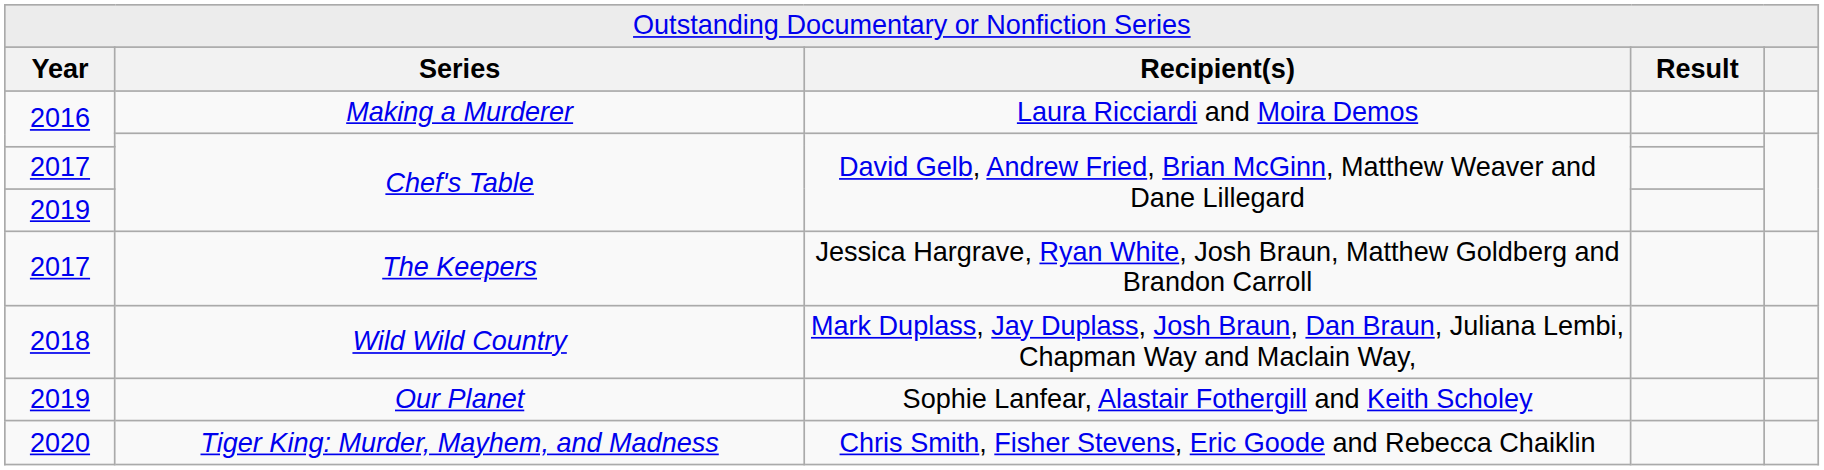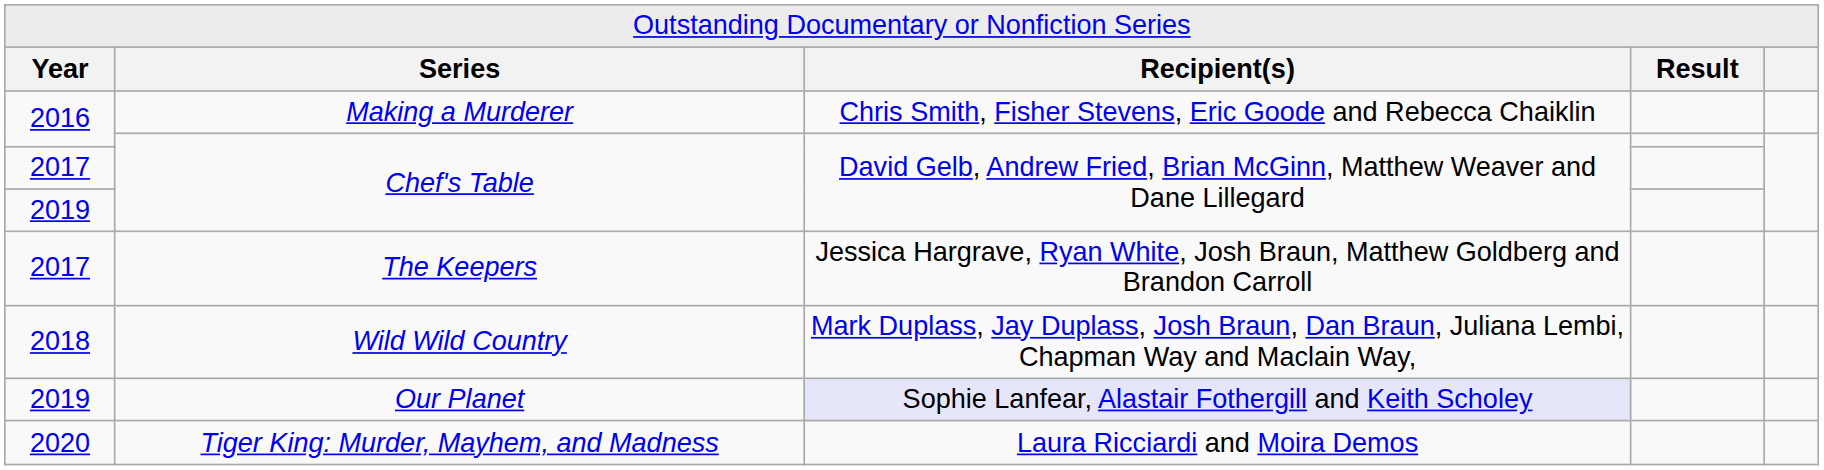(1218, 111) Laura Ricciardi and Moira Demos -> (1218, 111) Chris Smith, Fisher Stevens, Eric Goode and Rebecca Chaiklin
(1218, 399) no background -> (1218, 399) lavender background
(1218, 442) Chris Smith, Fisher Stevens, Eric Goode and Rebecca Chaiklin -> (1218, 442) Laura Ricciardi and Moira Demos
